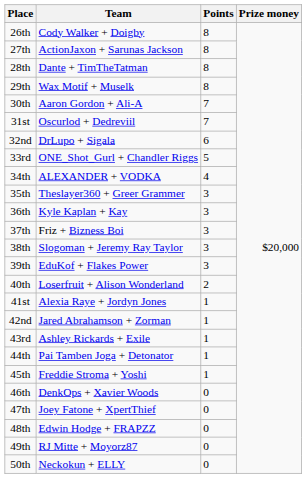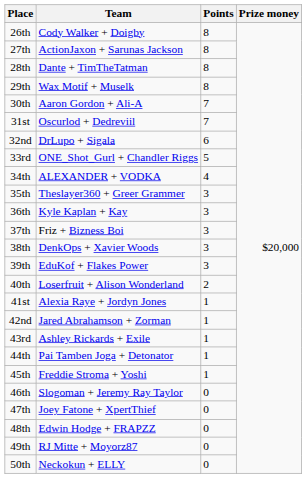(111, 248) Slogoman + Jeremy Ray Taylor -> (98, 248) DenkOps + Xavier Woods
(98, 392) DenkOps + Xavier Woods -> (111, 392) Slogoman + Jeremy Ray Taylor
